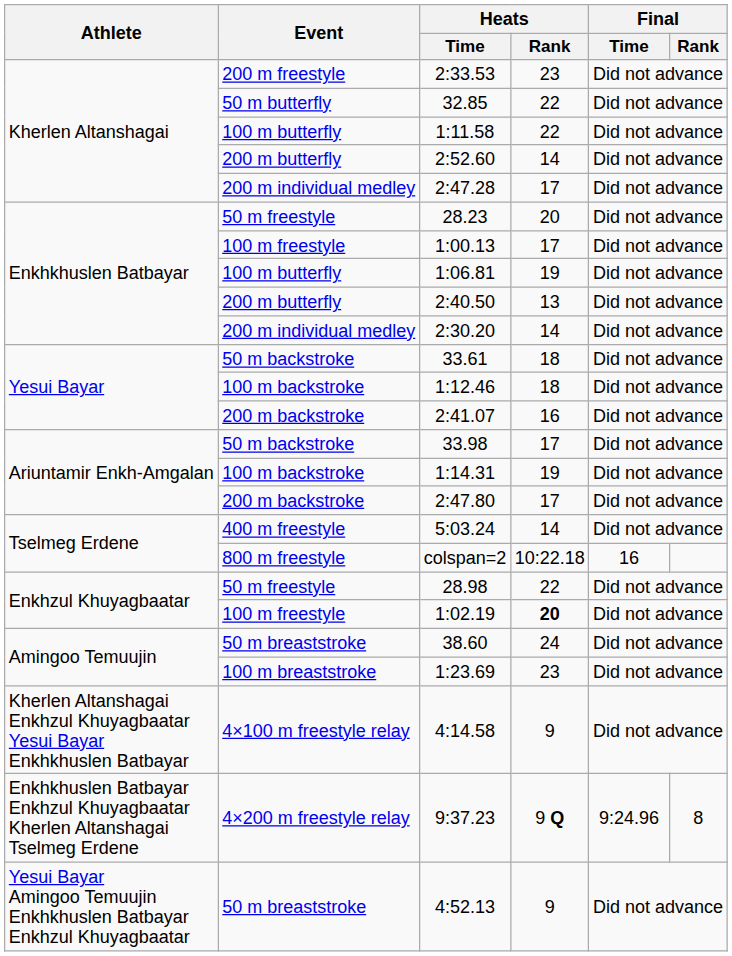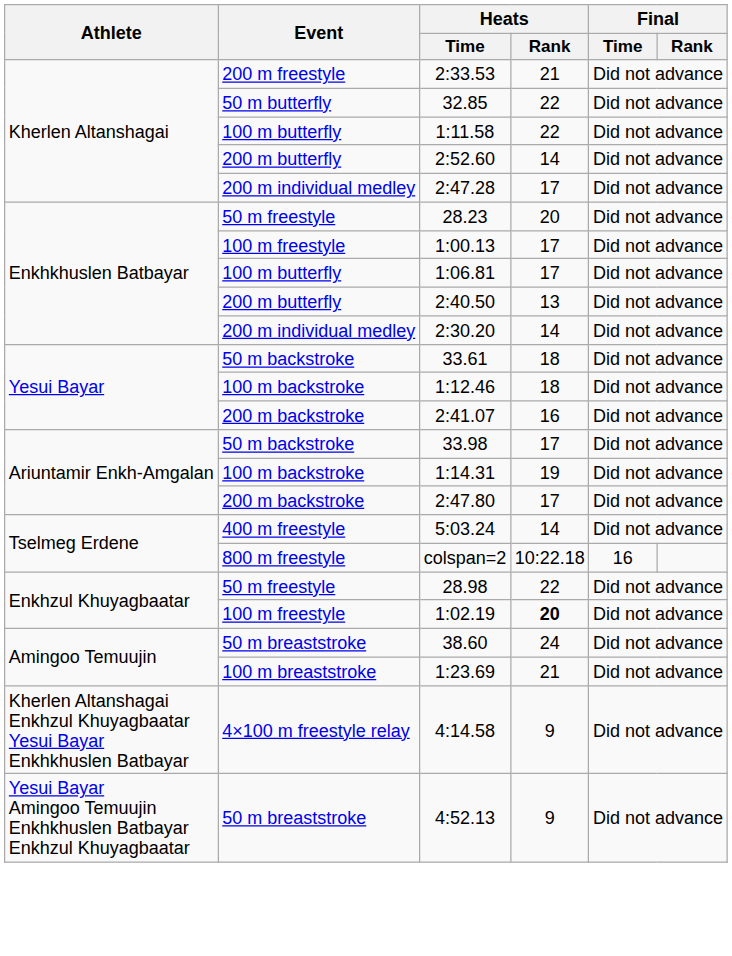(550, 75) 23 -> (550, 75) 21
(550, 274) 19 -> (550, 274) 17
(550, 672) 23 -> (550, 672) 21
- row: (465, 819)
